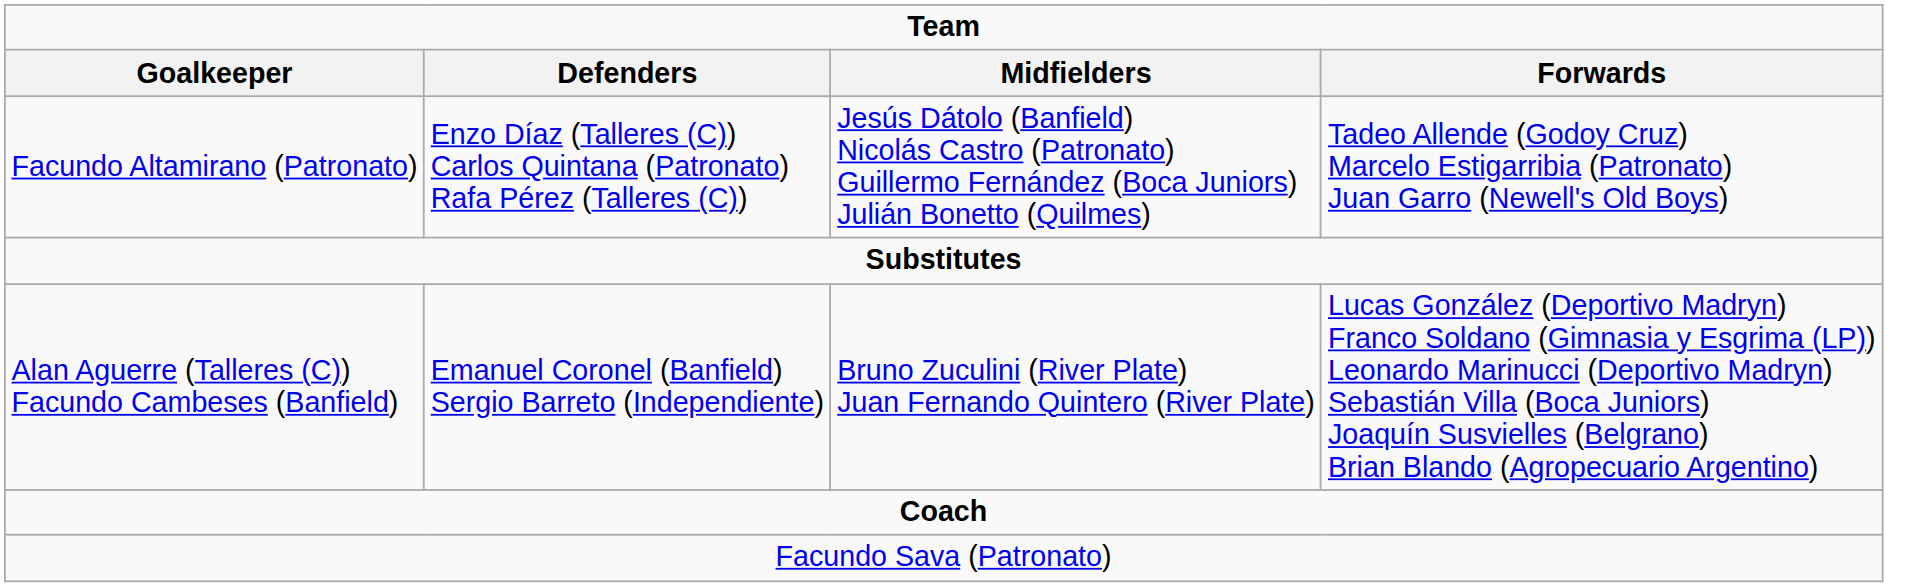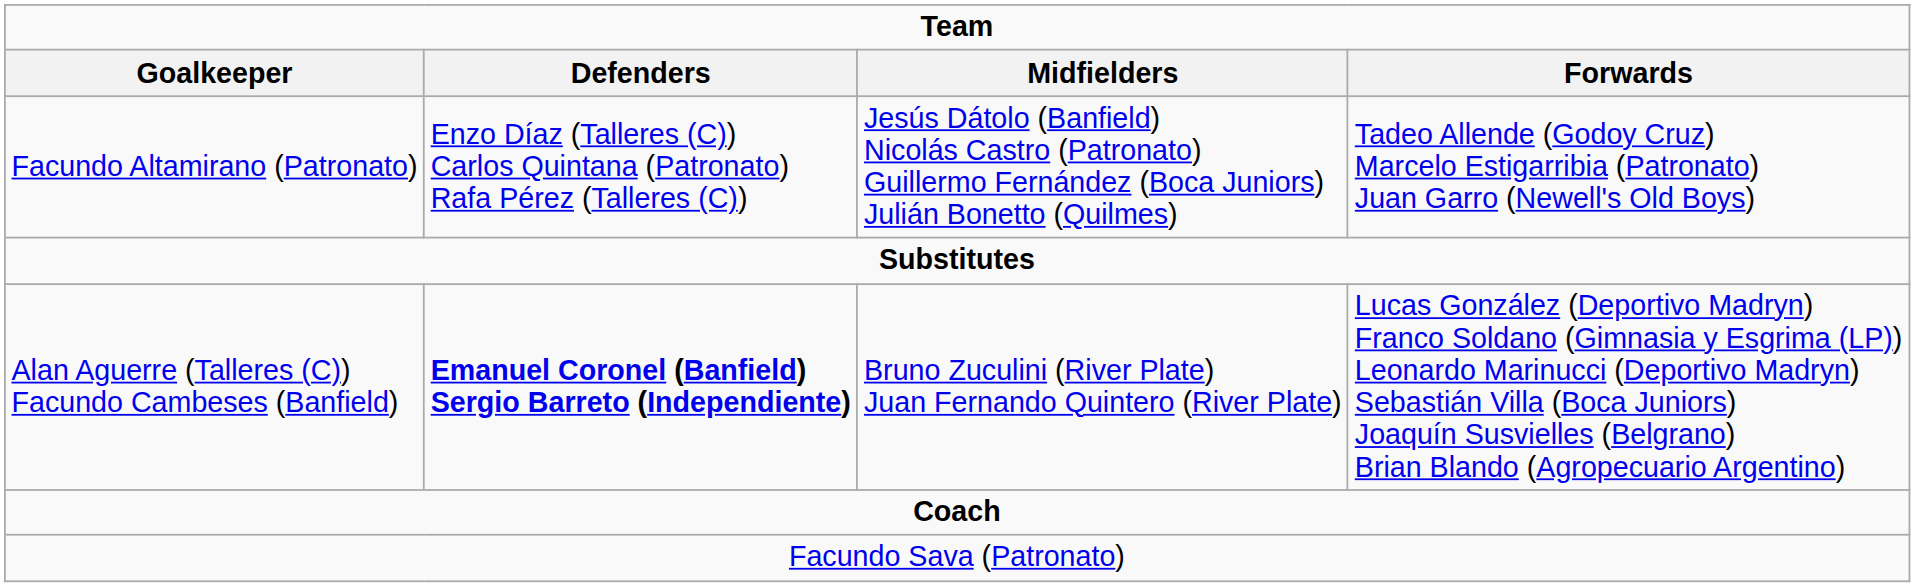(627, 386) normal -> (641, 386) bold
